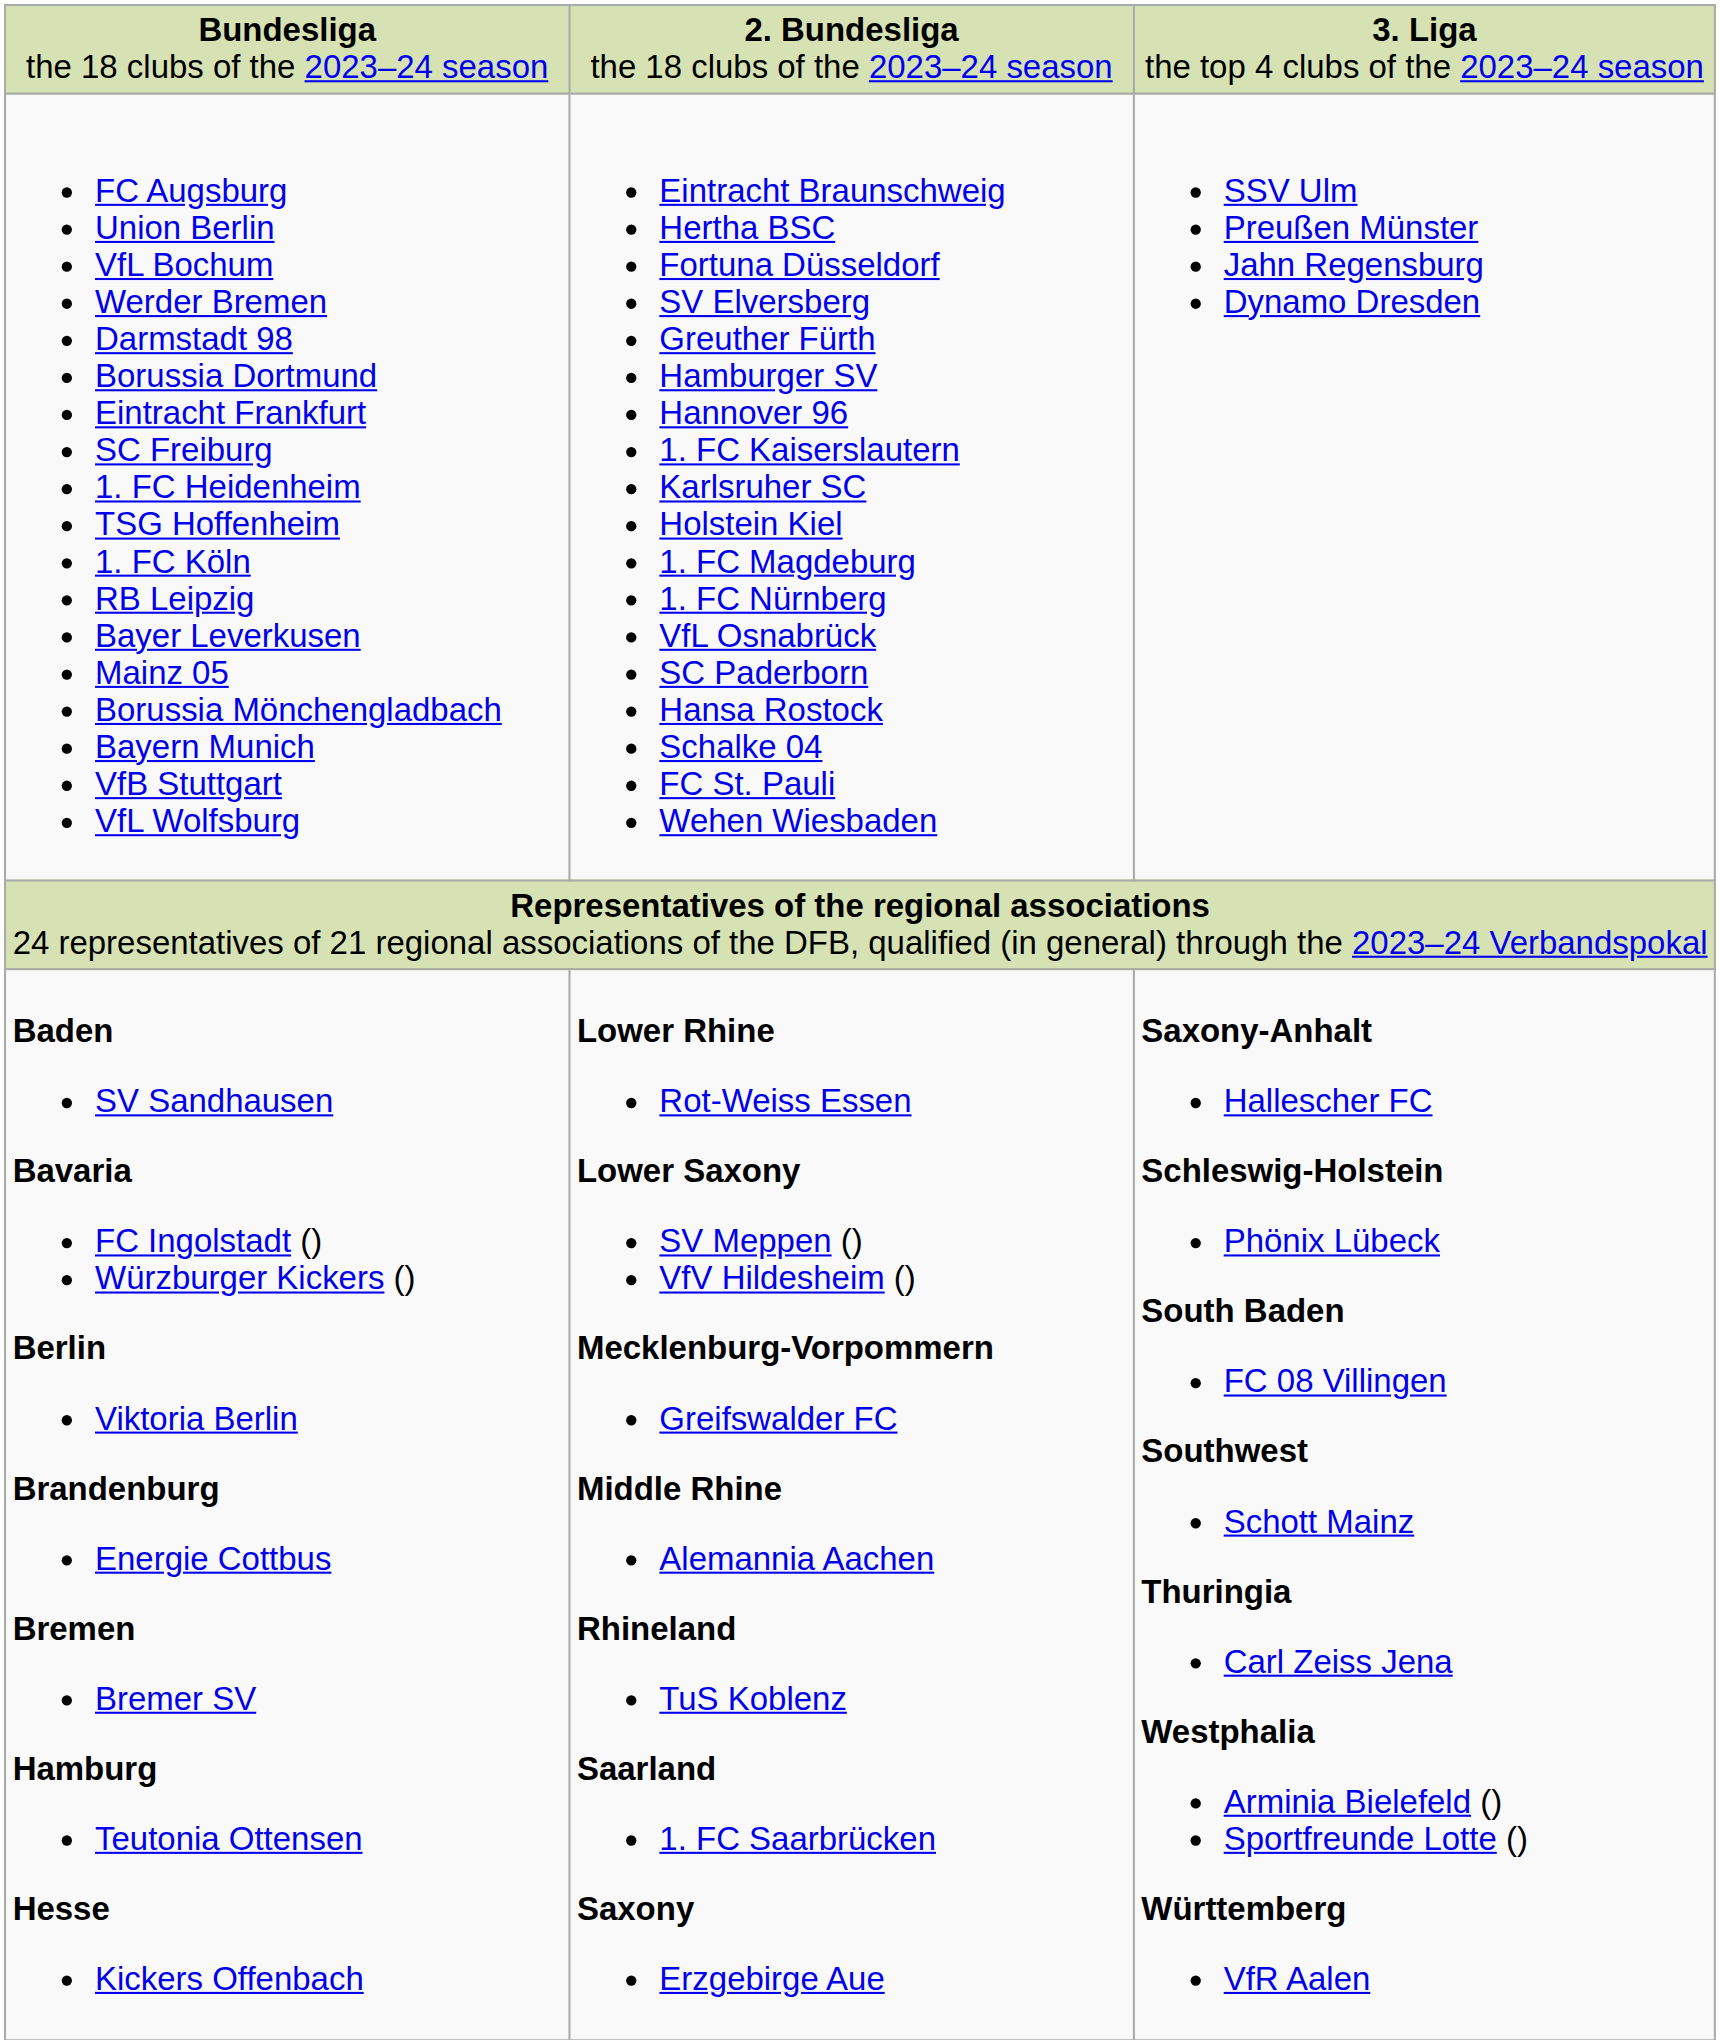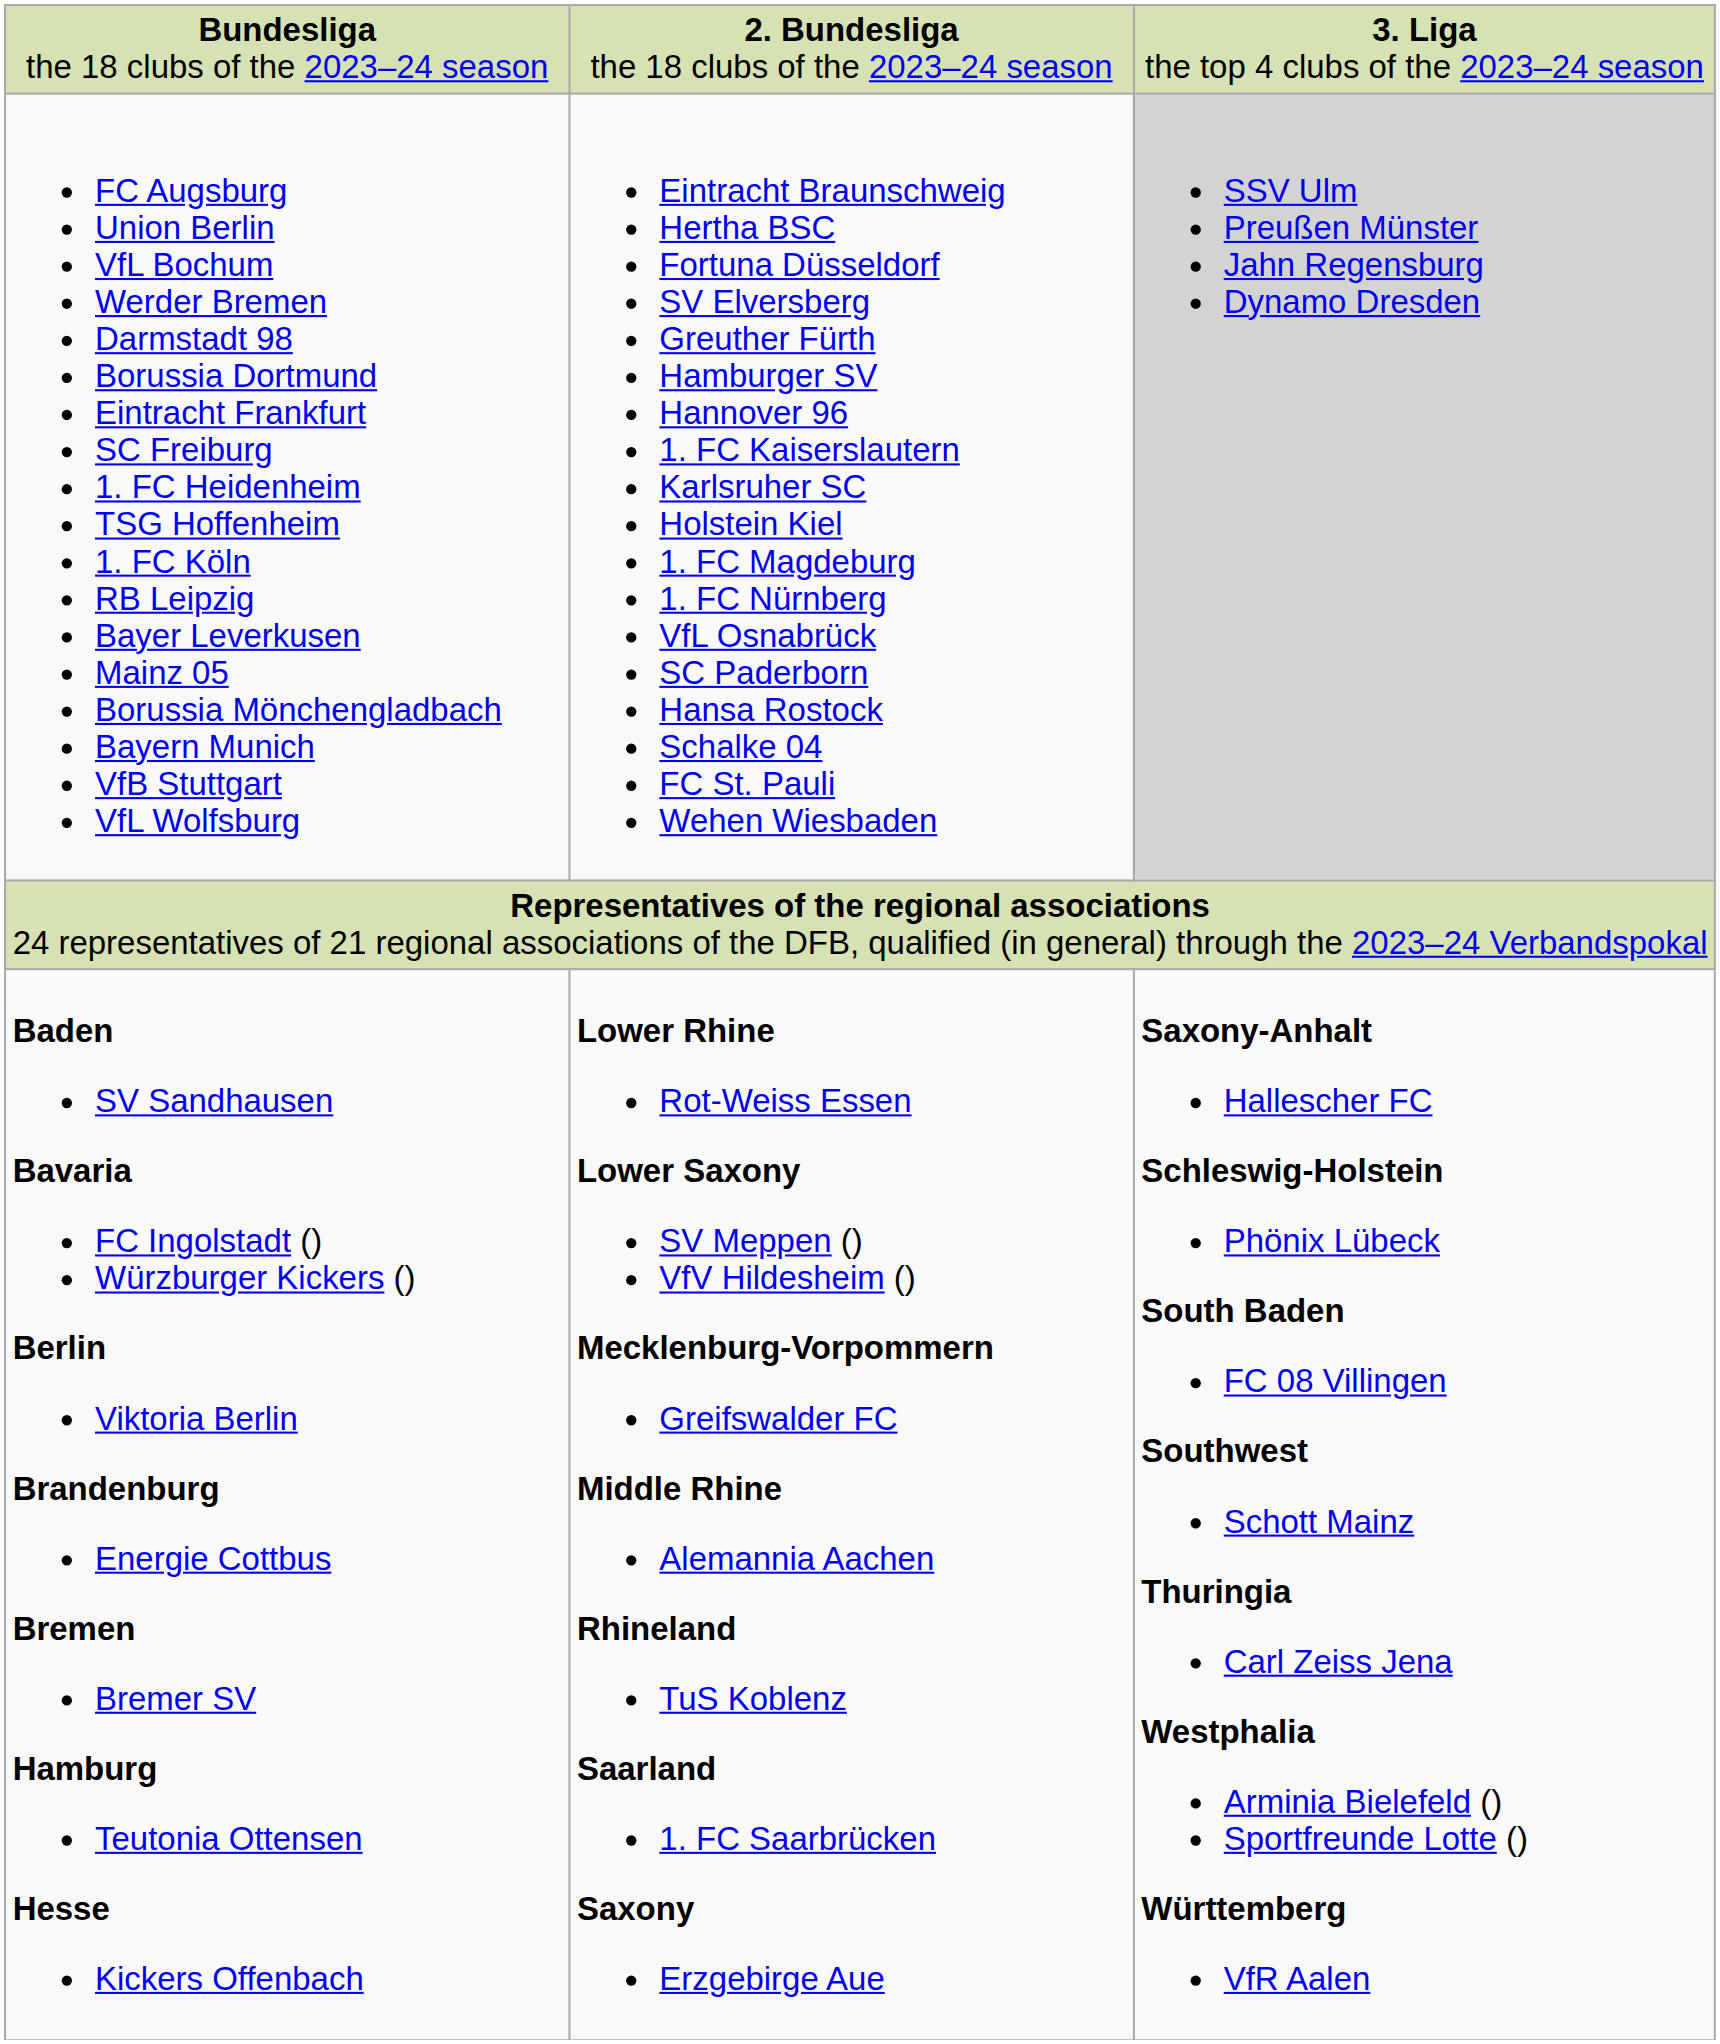(1424, 246) no background -> (1424, 246) lightgrey background
